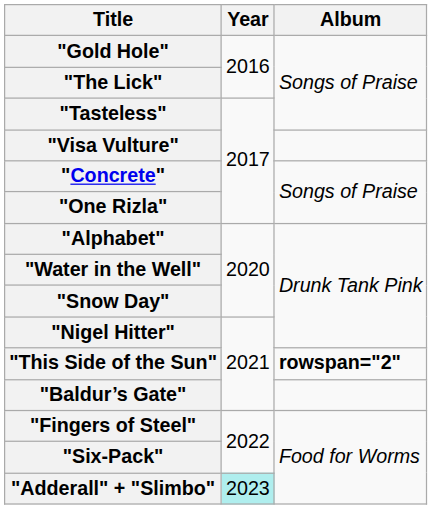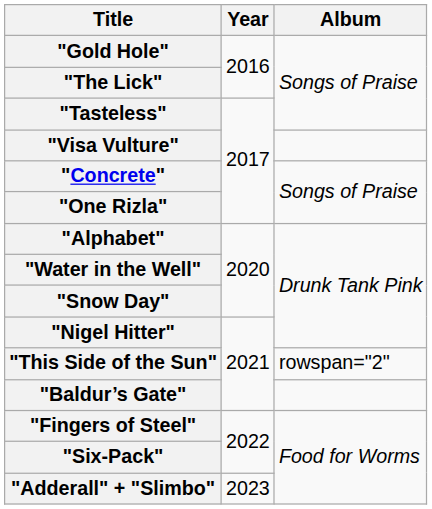(340, 363) bold -> (334, 363) normal
(248, 488) paleturquoise background -> (248, 488) no background
